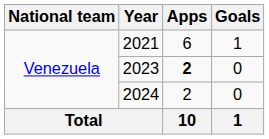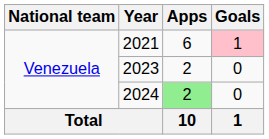(238, 43) no background -> (238, 43) pink background
(187, 69) bold -> (187, 69) normal
(187, 95) no background -> (187, 95) lightgreen background
